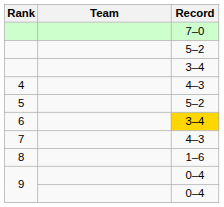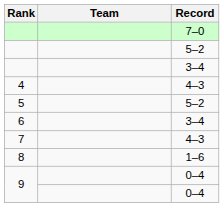(195, 121) gold background -> (195, 121) no background
